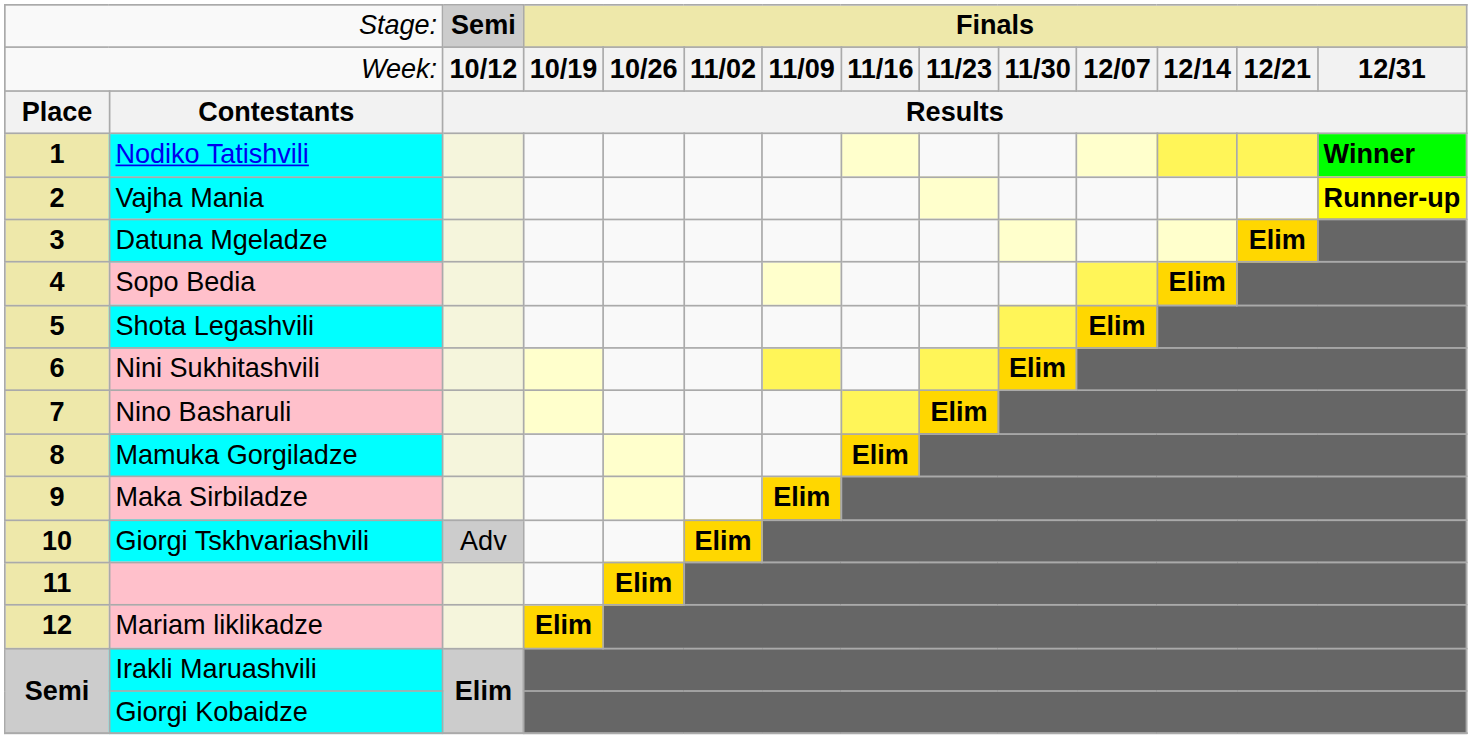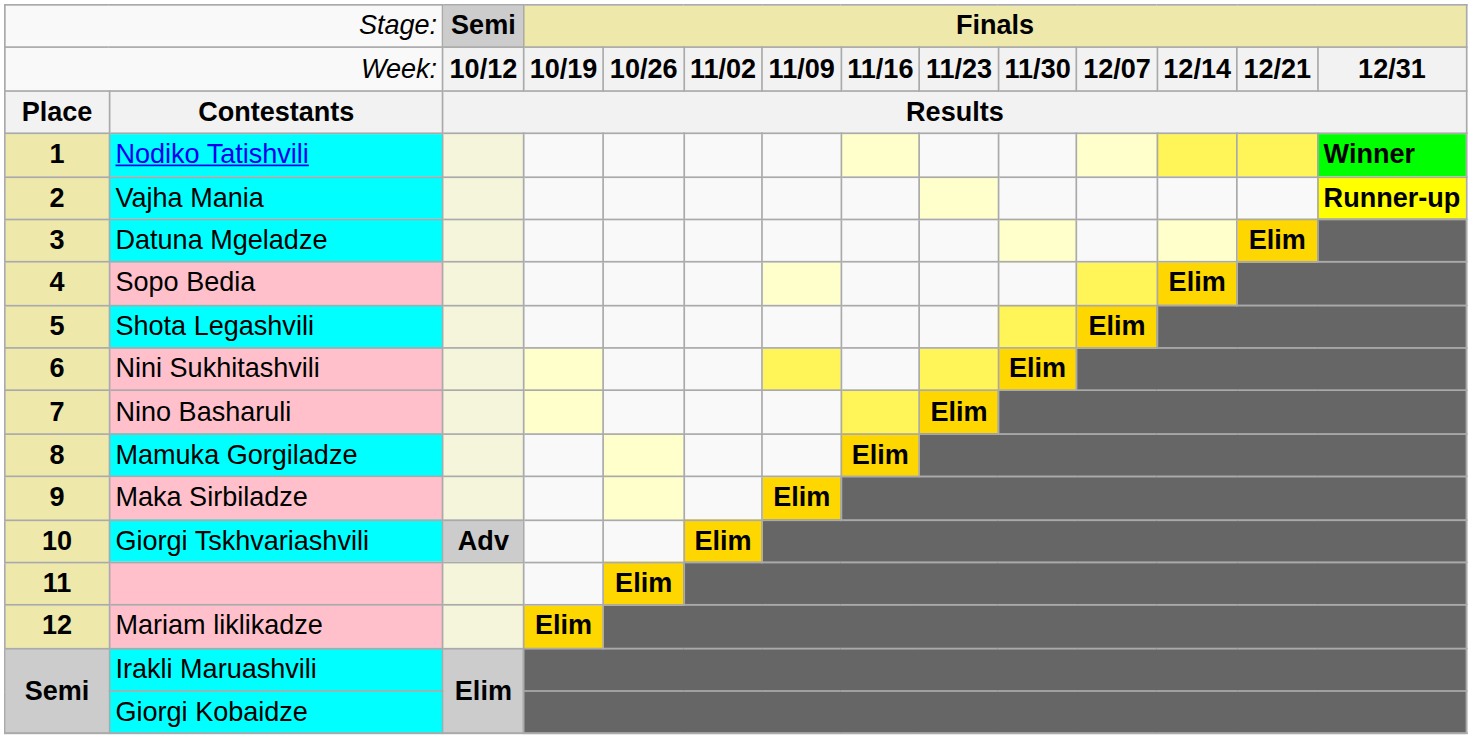(483, 540) normal -> (483, 540) bold
